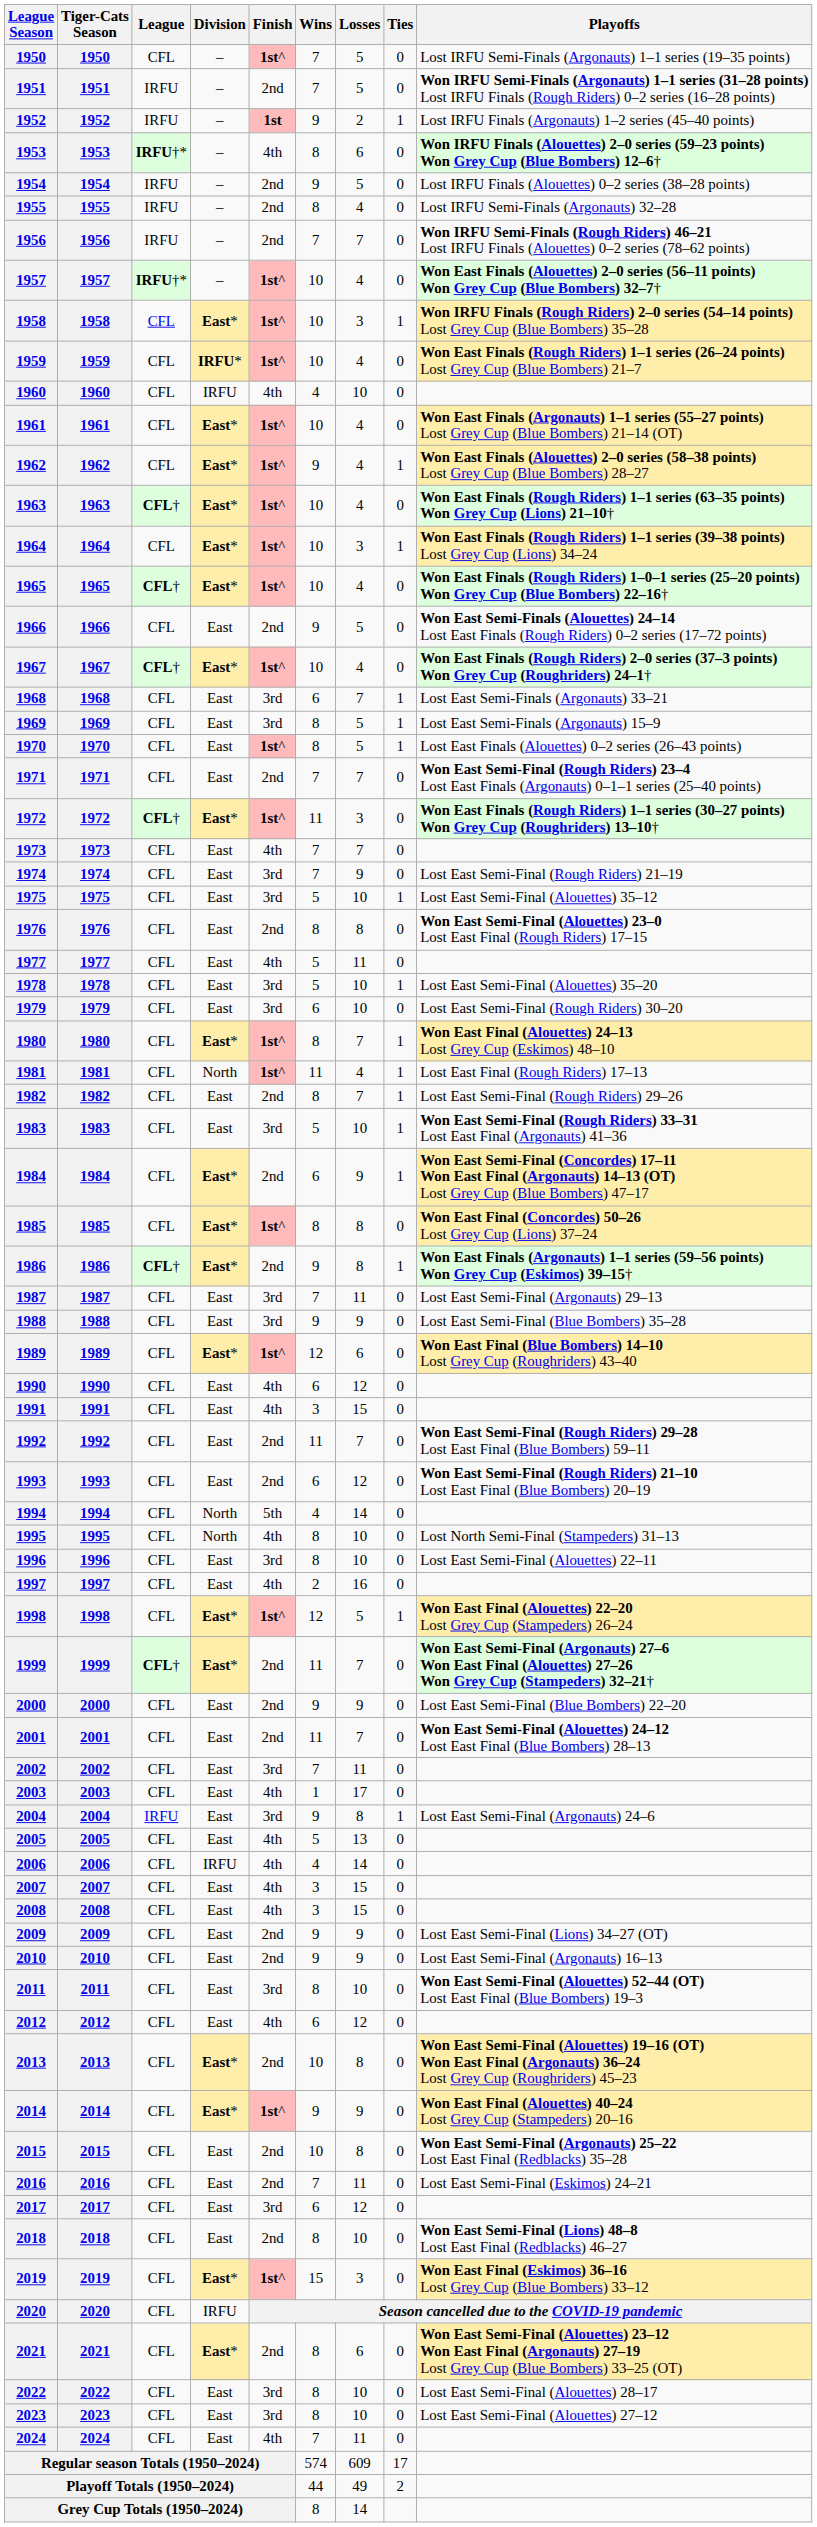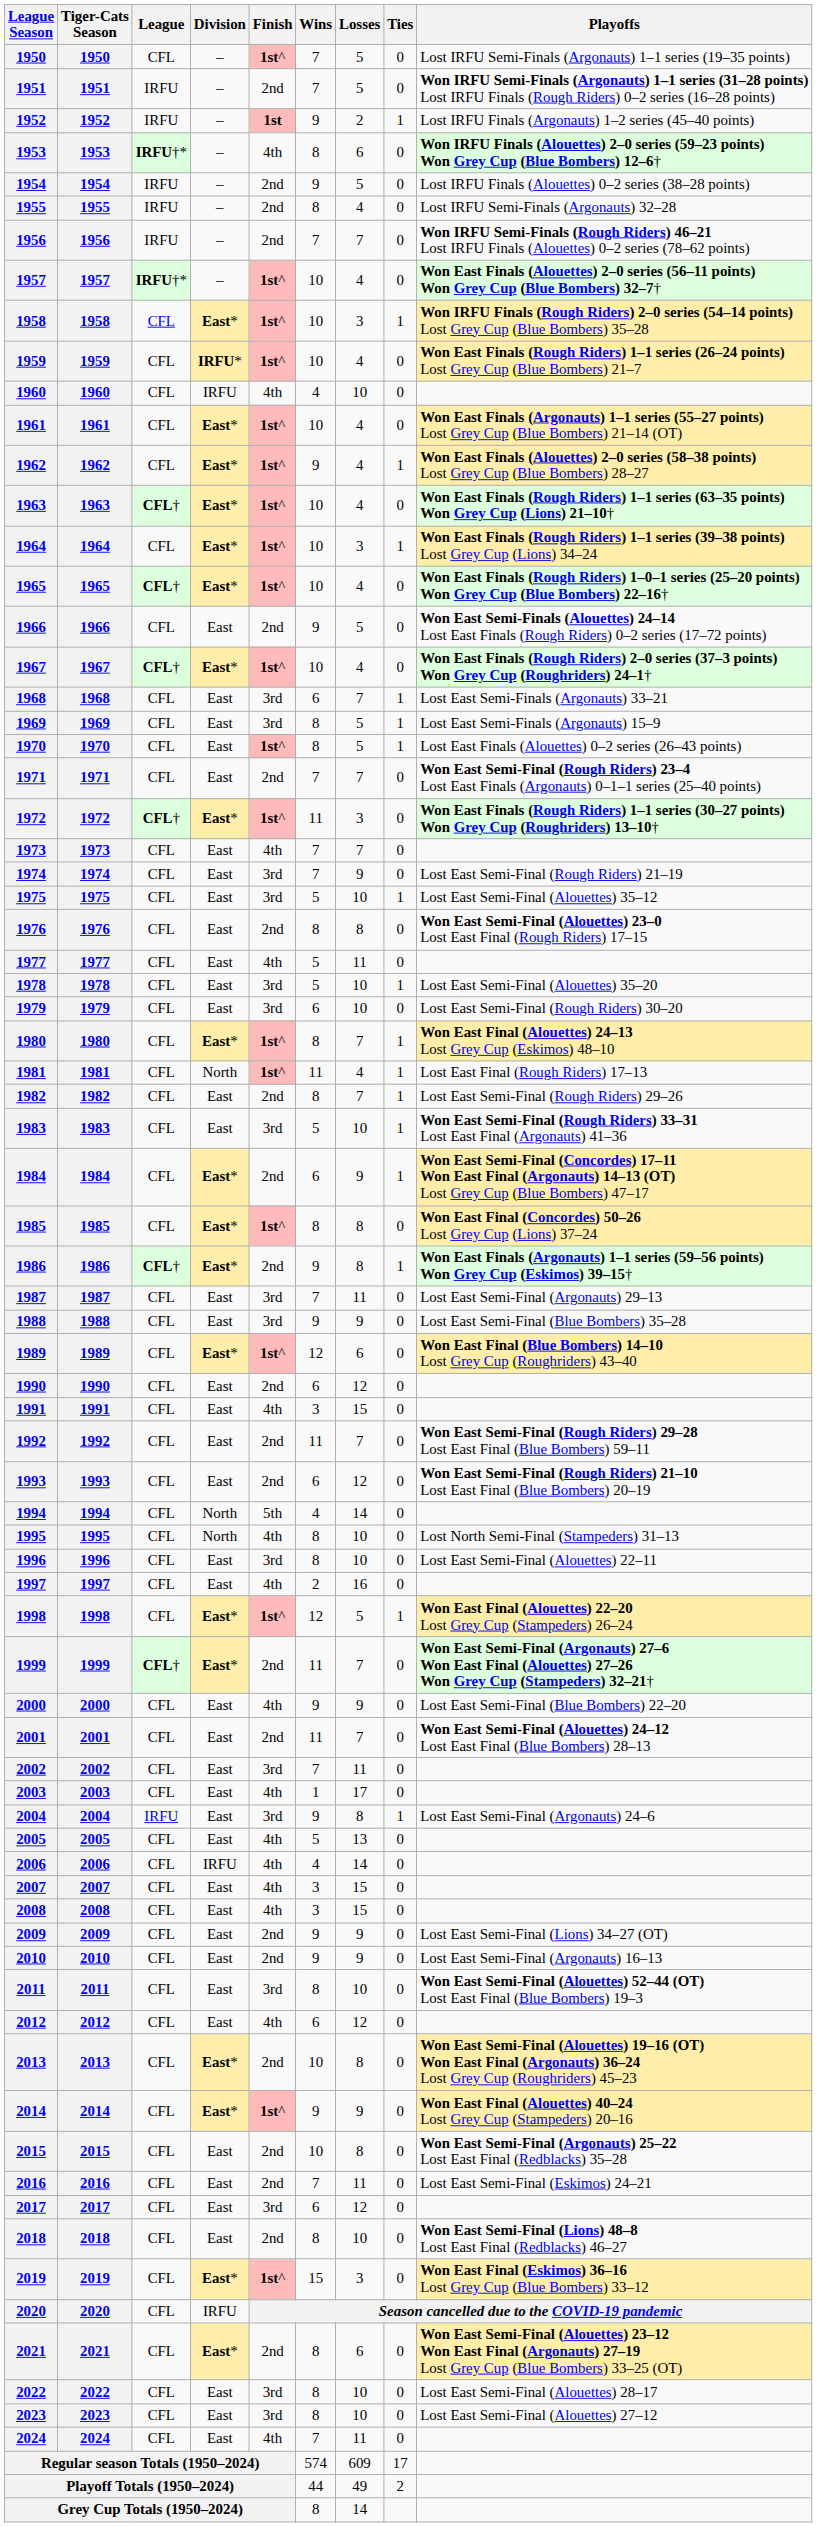(273, 1385) 4th -> (273, 1385) 2nd
(273, 1705) 2nd -> (273, 1705) 4th
